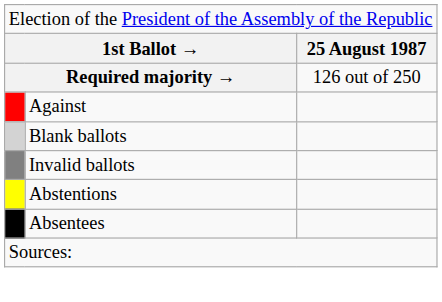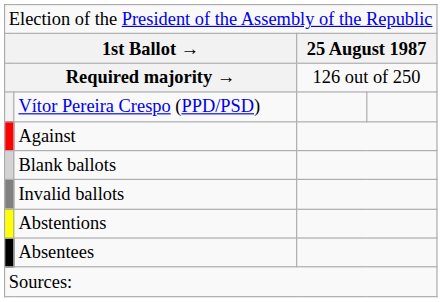+ row: (139, 106)
